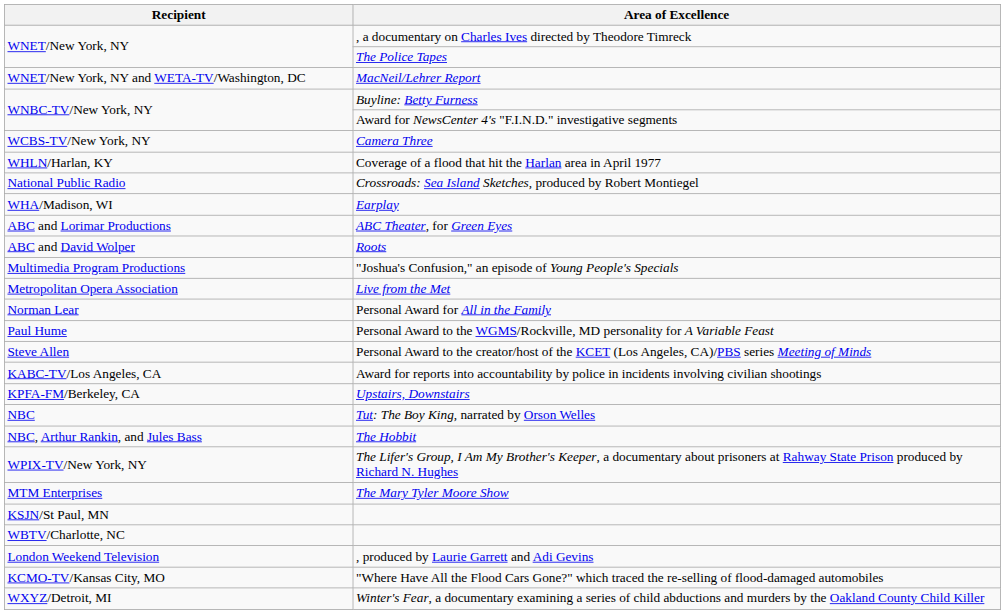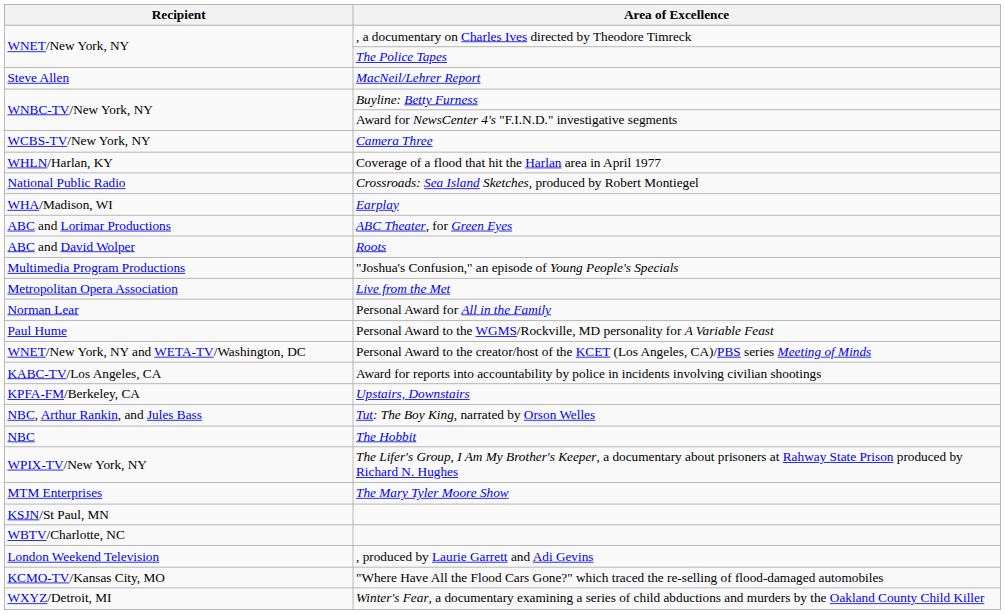(157, 78) WNET/New York, NY and WETA-TV/Washington, DC -> (38, 78) Steve Allen
(38, 352) Steve Allen -> (157, 352) WNET/New York, NY and WETA-TV/Washington, DC
(21, 415) NBC -> (105, 415) NBC, Arthur Rankin, and Jules Bass
(105, 436) NBC, Arthur Rankin, and Jules Bass -> (21, 436) NBC
